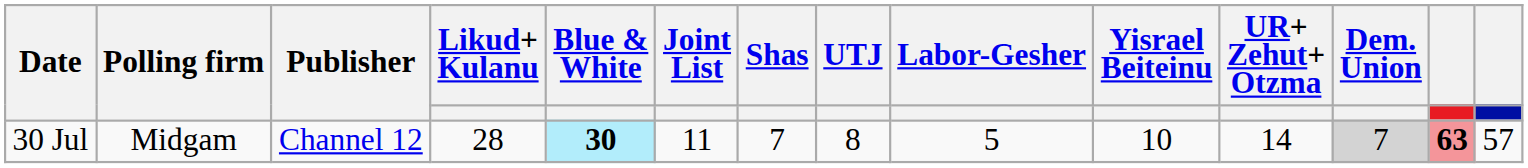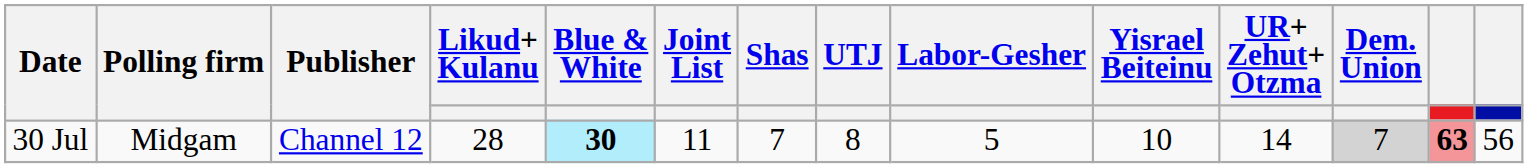(1498, 140) 57 -> (1498, 140) 56
